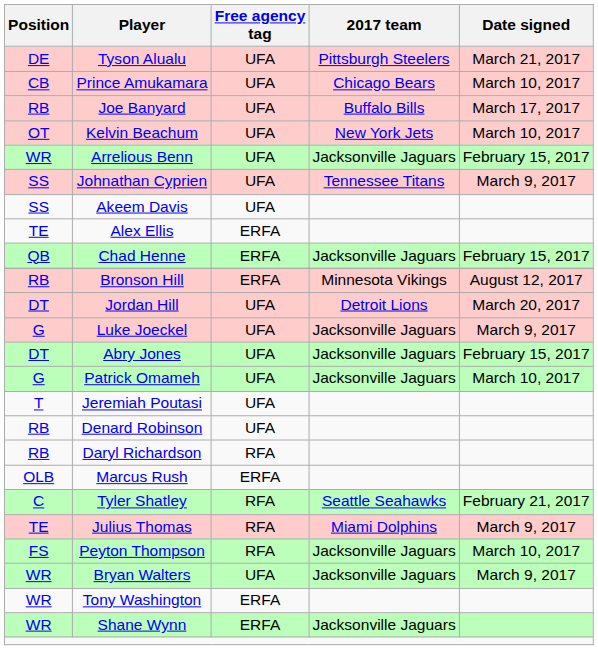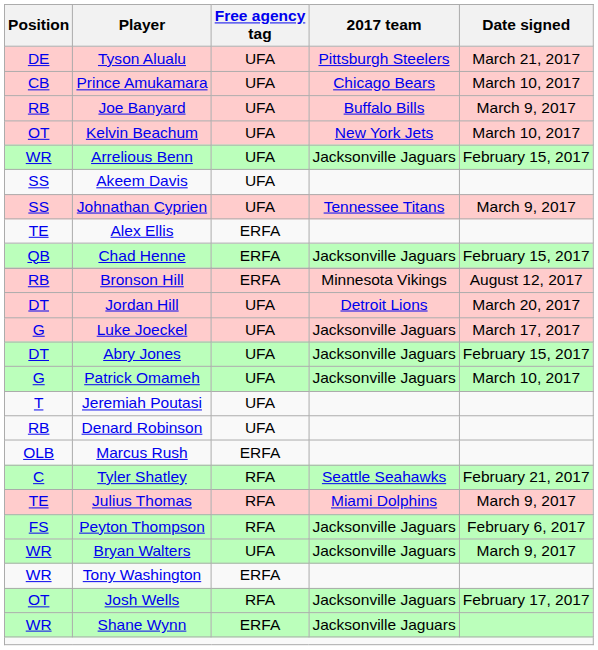(526, 108) March 17, 2017 -> (526, 108) March 9, 2017
rows swapped: (39, 181) <-> (39, 206)
(526, 329) March 9, 2017 -> (526, 329) March 17, 2017
- row: (39, 452)
(526, 551) March 10, 2017 -> (526, 526) February 6, 2017
+ row: (39, 600)
